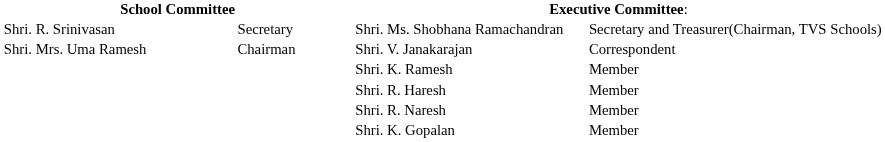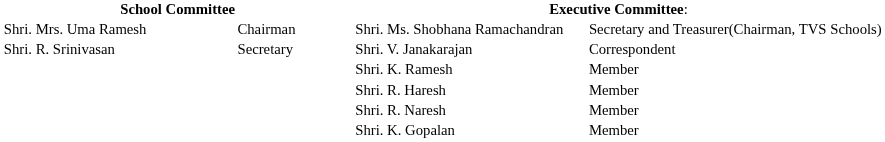(59, 29) Shri. R. Srinivasan -> (75, 29) Shri. Mrs. Uma Ramesh
(265, 29) Secretary -> (266, 29) Chairman
(75, 49) Shri. Mrs. Uma Ramesh -> (59, 49) Shri. R. Srinivasan
(266, 49) Chairman -> (265, 49) Secretary
